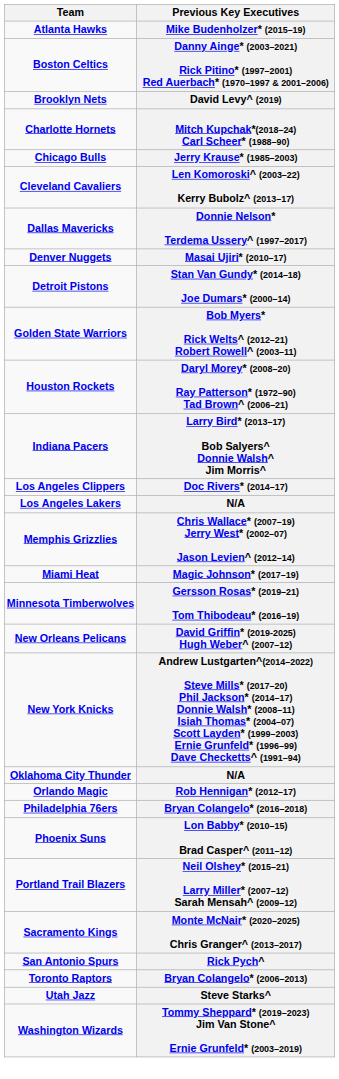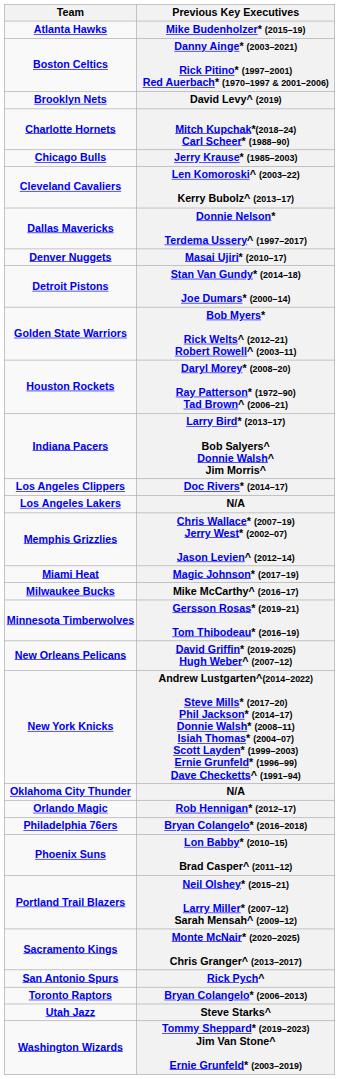+ row: (70, 591)
